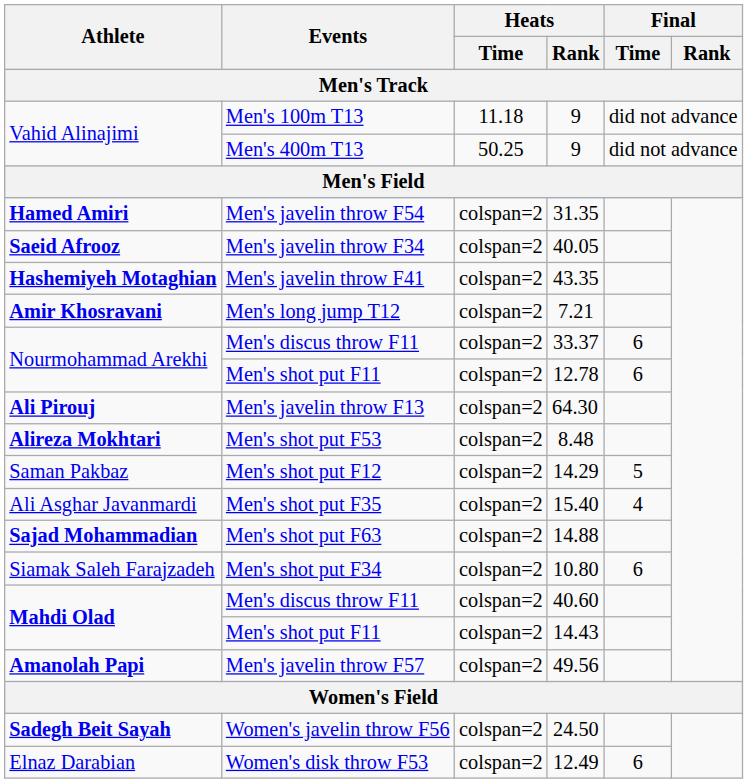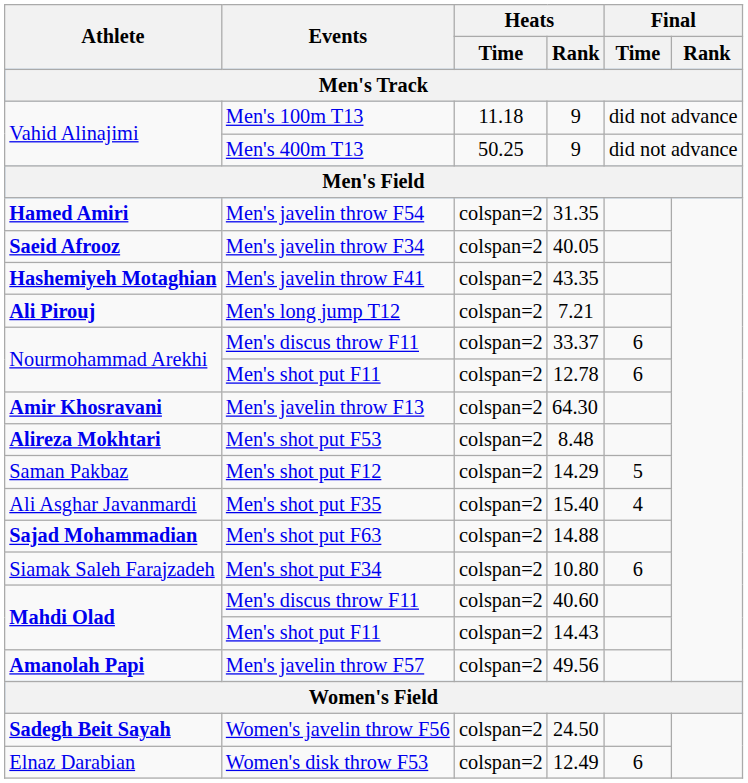(86, 310) Amir Khosravani -> (52, 310) Ali Pirouj
(52, 407) Ali Pirouj -> (86, 407) Amir Khosravani
